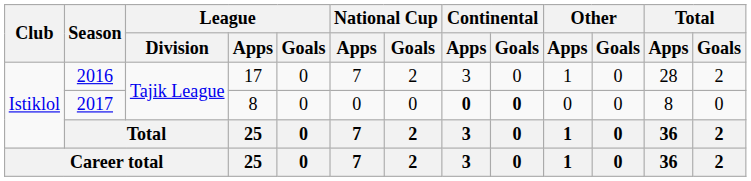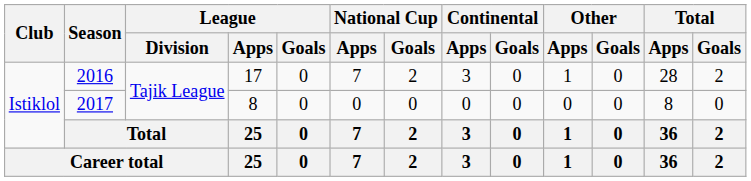(466, 104) bold -> (466, 104) normal
(517, 104) bold -> (517, 104) normal
